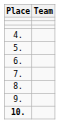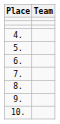(18, 113) bold -> (18, 113) normal
